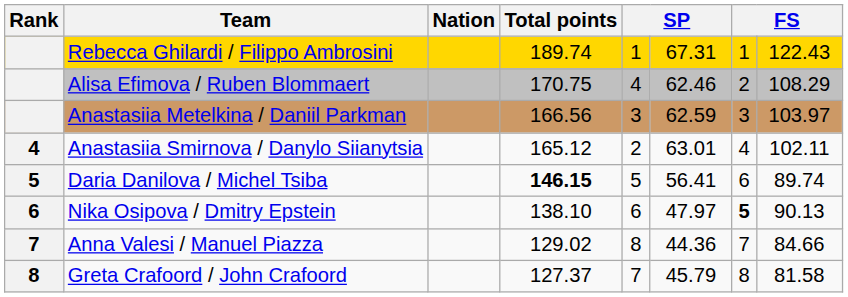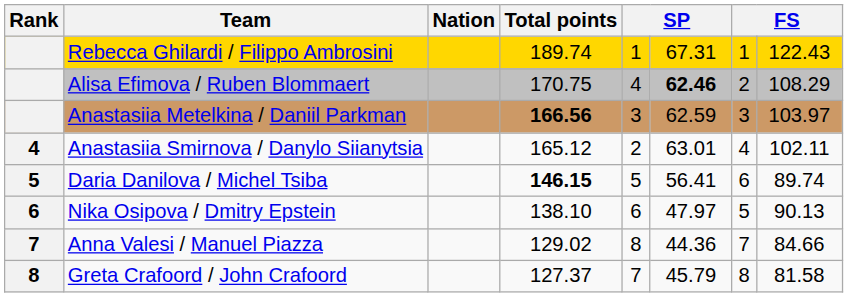(691, 84) normal -> (691, 84) bold
(561, 116) normal -> (561, 116) bold
(744, 212) bold -> (744, 212) normal
